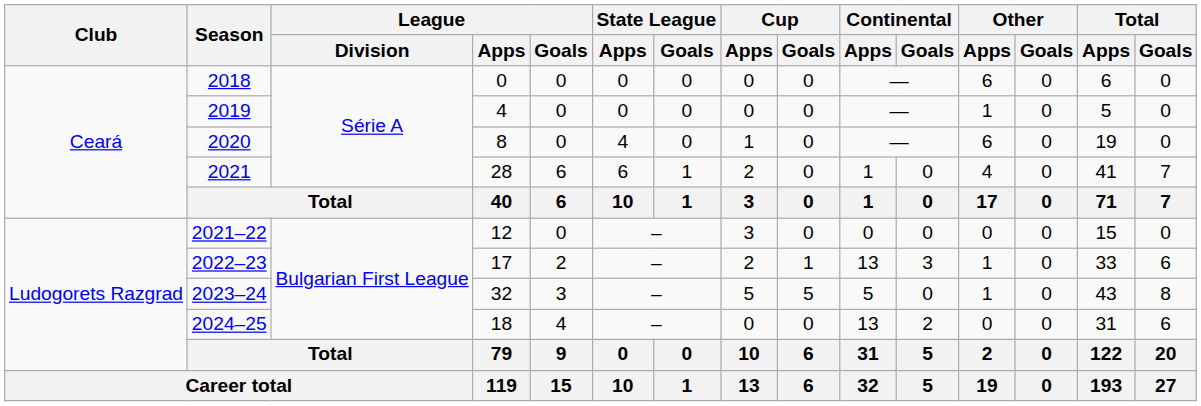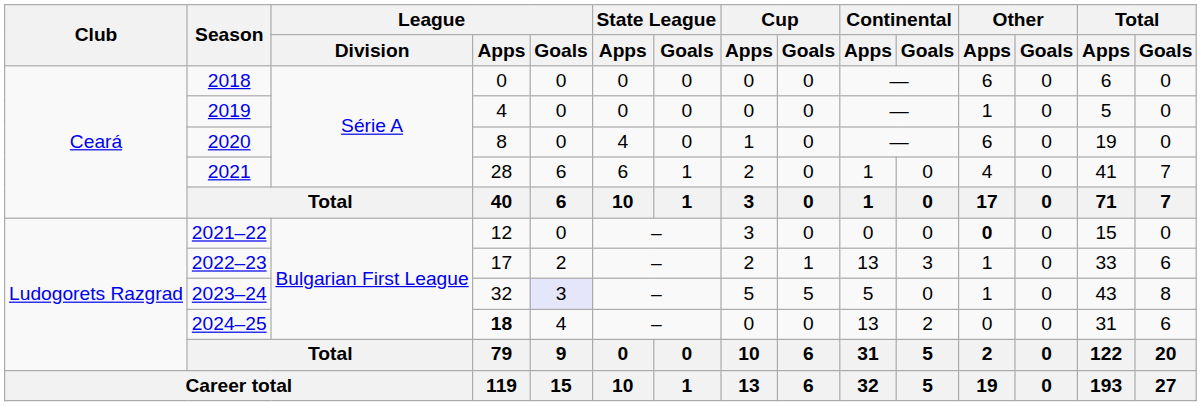(987, 232) normal -> (987, 232) bold
(561, 293) no background -> (561, 293) lavender background
(501, 324) normal -> (501, 324) bold
